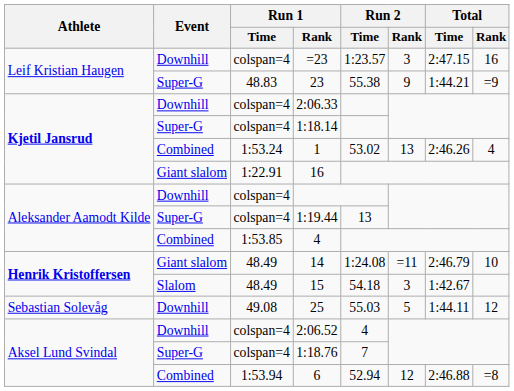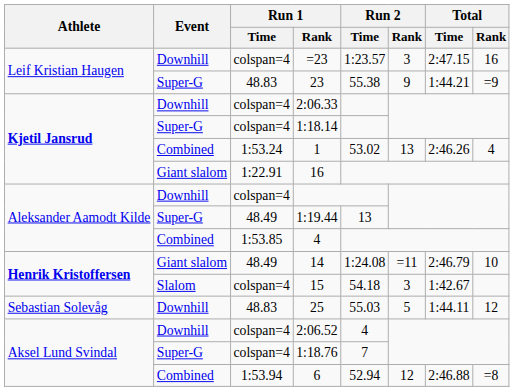(262, 218) colspan=4 -> (262, 218) 48.49
(262, 285) 48.49 -> (262, 285) colspan=4
(262, 308) 49.08 -> (262, 308) 48.83
